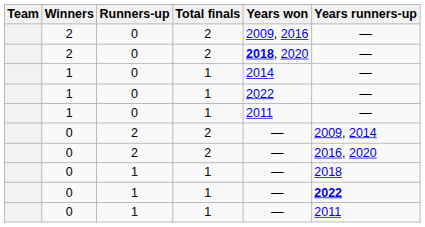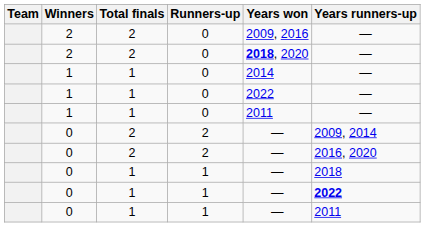columns swapped: (135, 14) <-> (208, 14)
